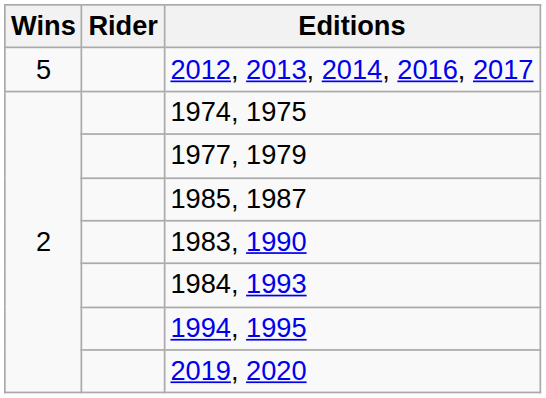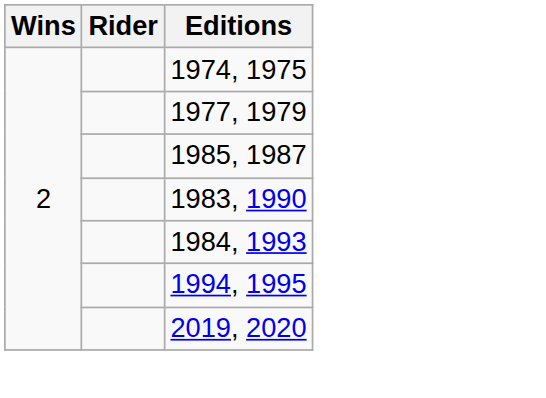- row: (352, 69)
